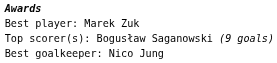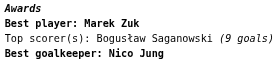(72, 24) normal -> (72, 24) bold
(84, 53) normal -> (84, 53) bold
